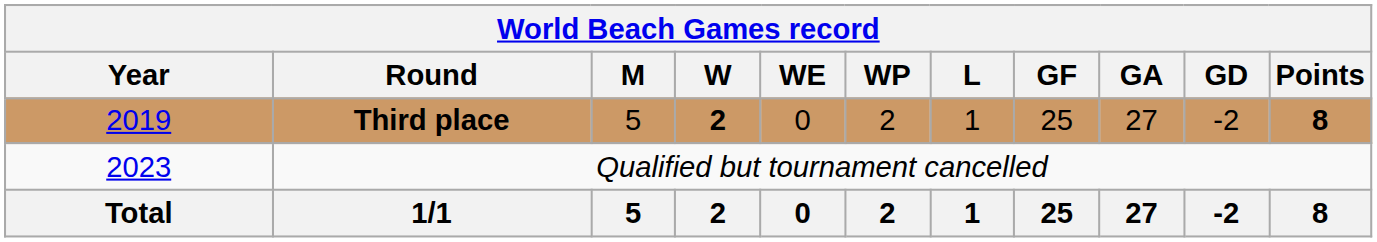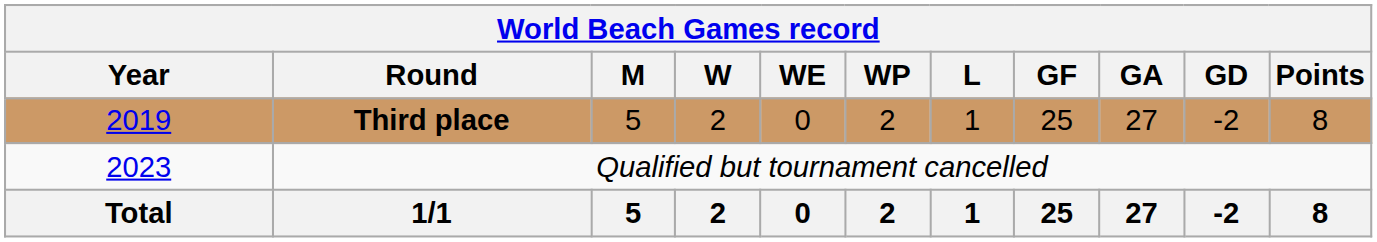(718, 121) bold -> (718, 121) normal
(1320, 121) bold -> (1320, 121) normal
